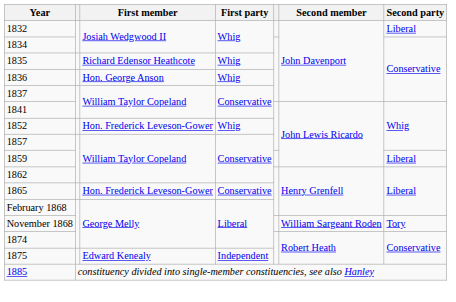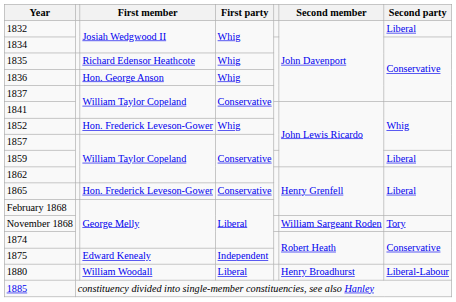+ row: (17, 272)
